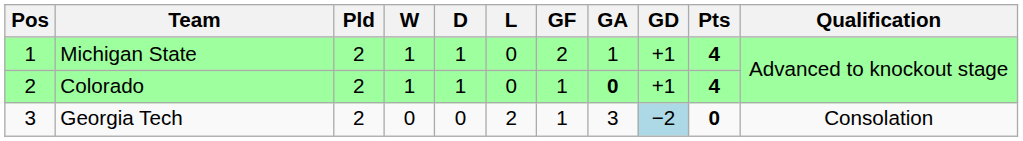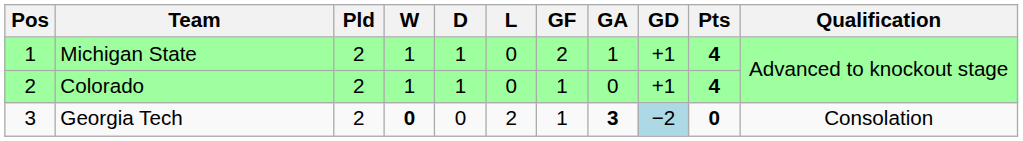(613, 86) bold -> (613, 86) normal
(410, 119) normal -> (410, 119) bold
(613, 119) normal -> (613, 119) bold
